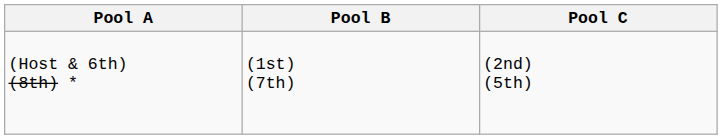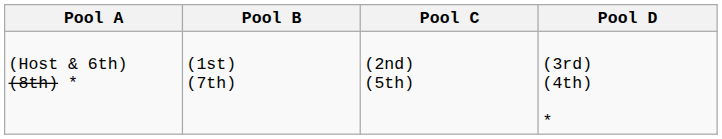+ column: (628, 18)
